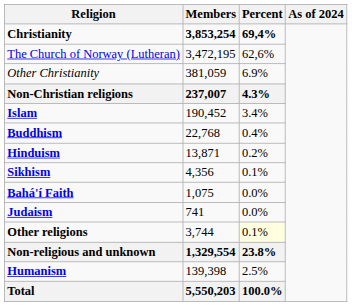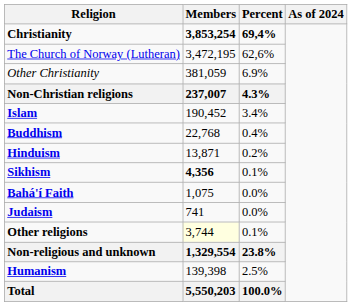(200, 172) normal -> (200, 172) bold
(200, 232) no background -> (200, 232) lightyellow background
(255, 232) lightyellow background -> (255, 232) no background
